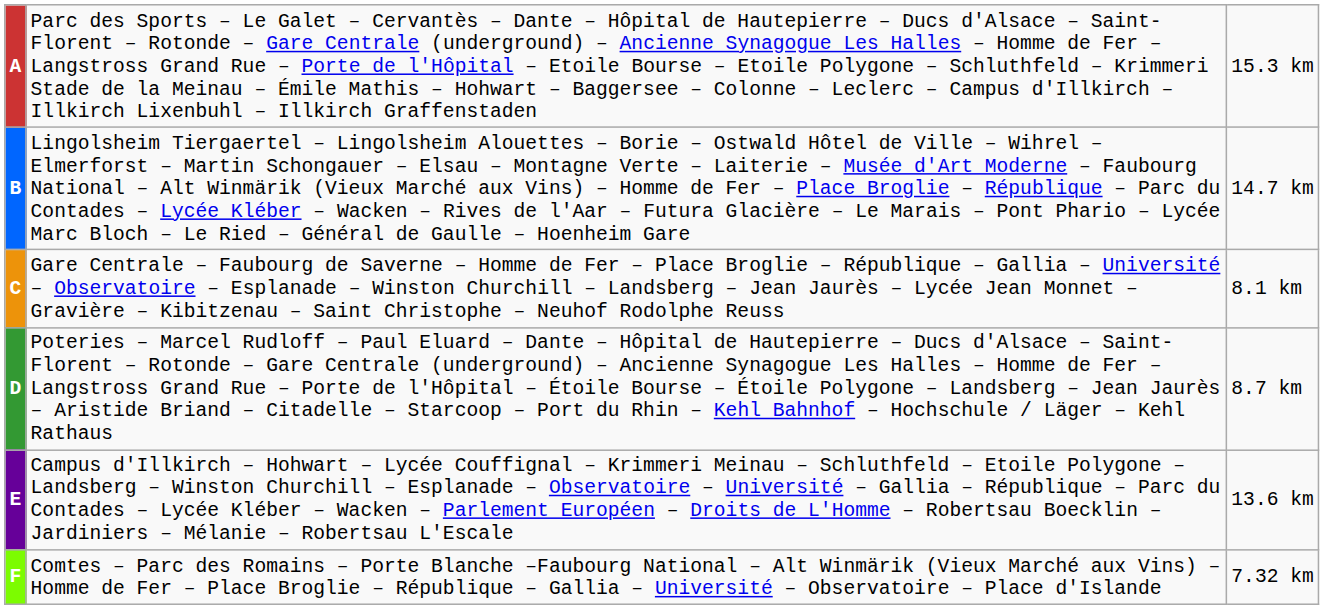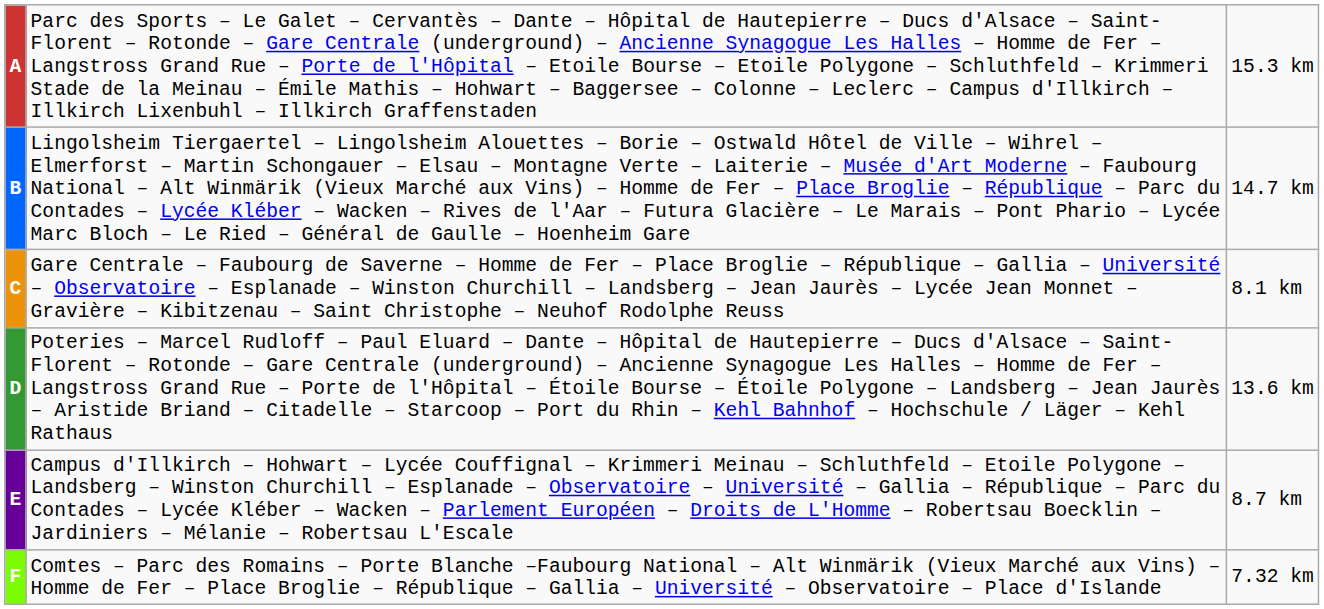(1267, 389) 8.7 km -> (1273, 389) 13.6 km
(1273, 500) 13.6 km -> (1267, 500) 8.7 km
